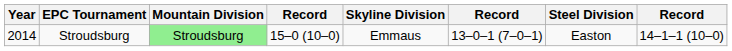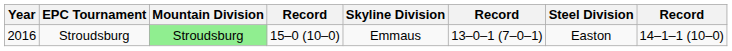(22, 35) 2014 -> (22, 35) 2016
